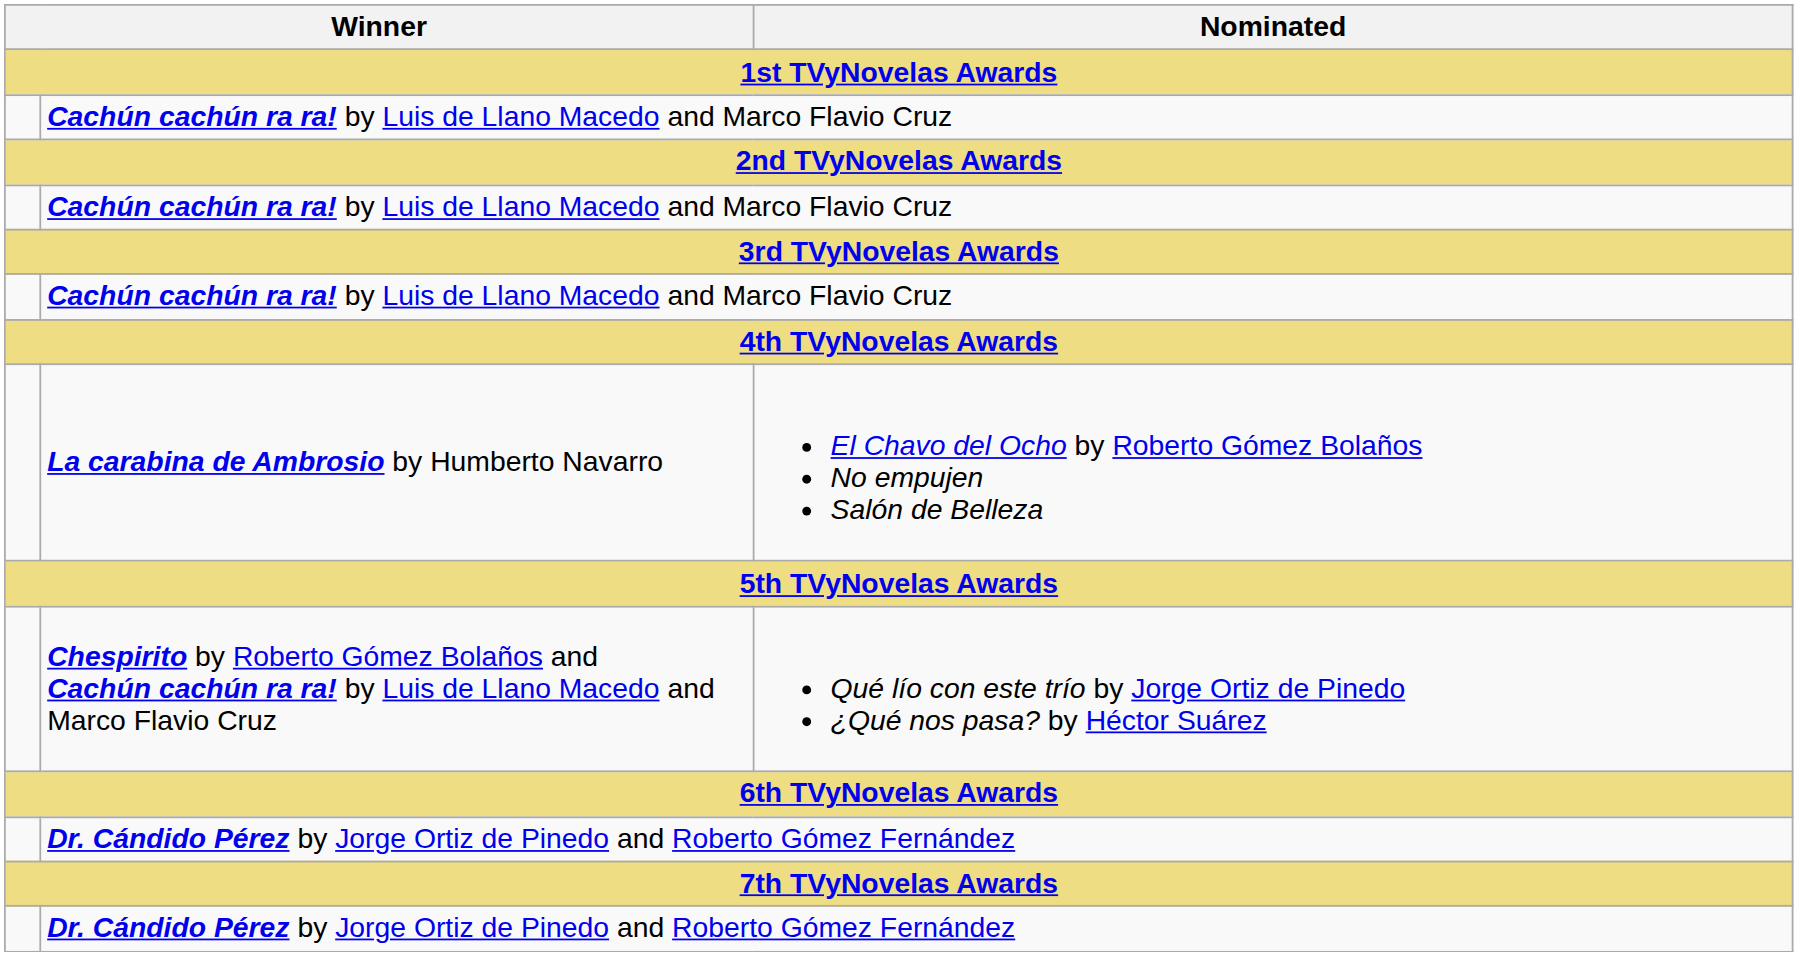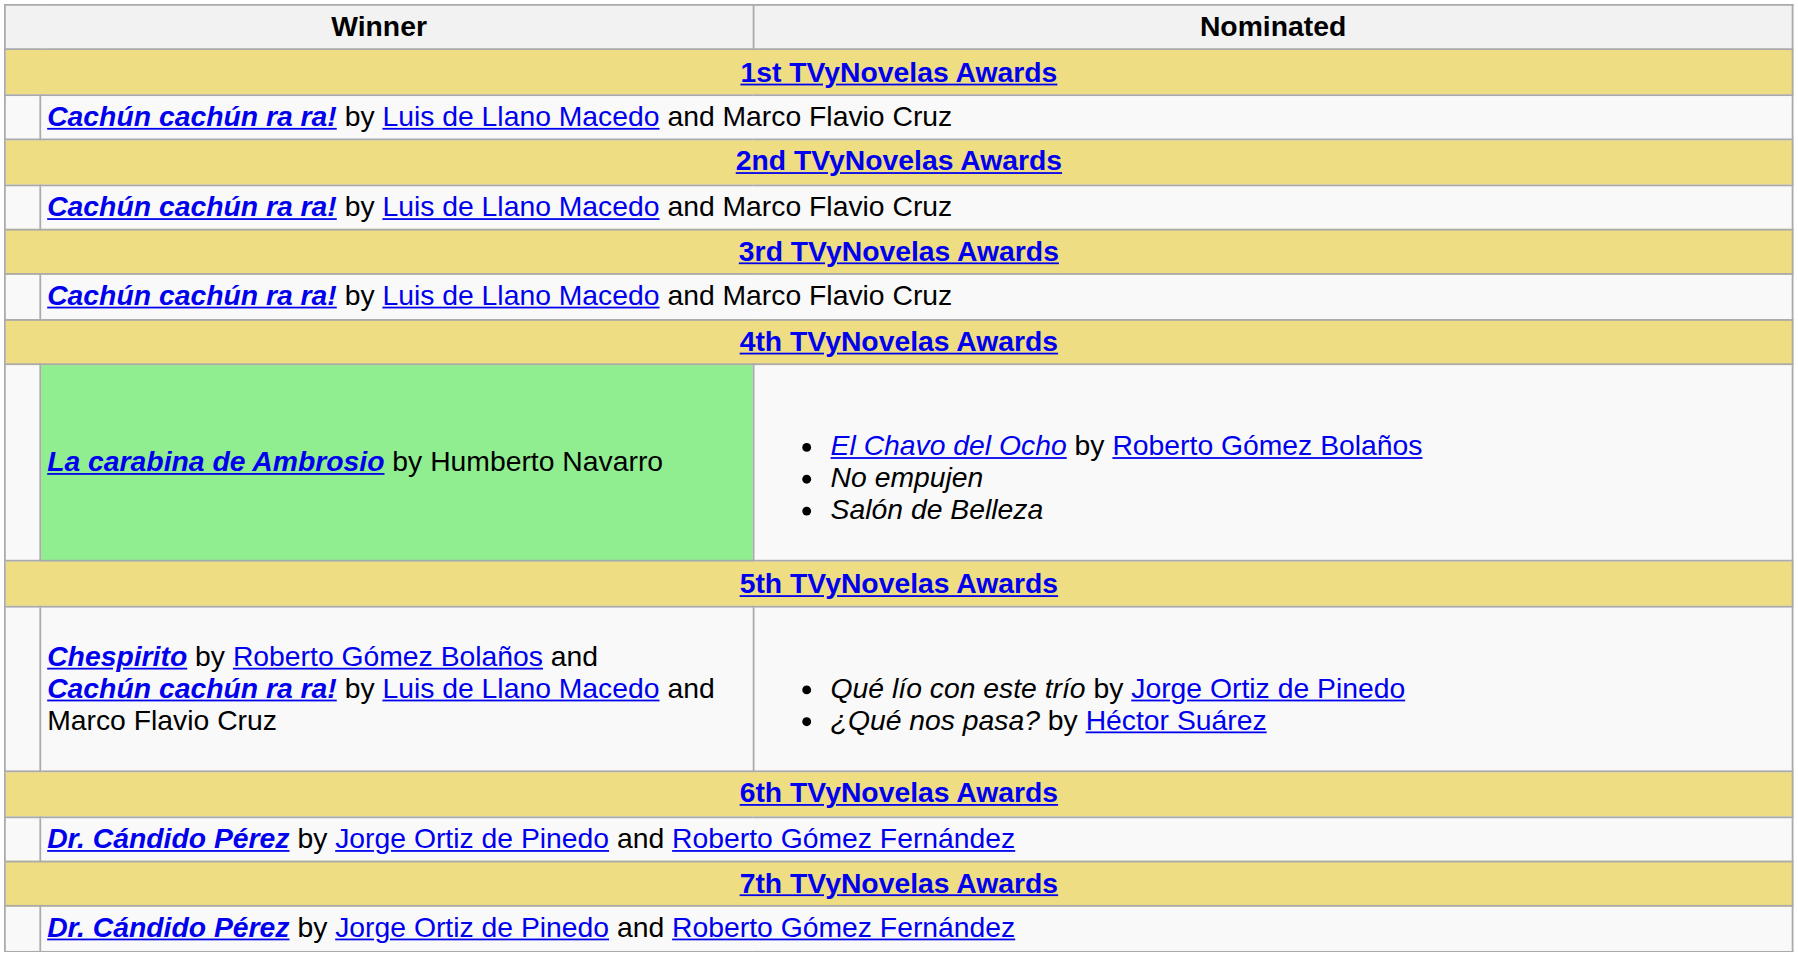(355, 462) no background -> (355, 462) lightgreen background
